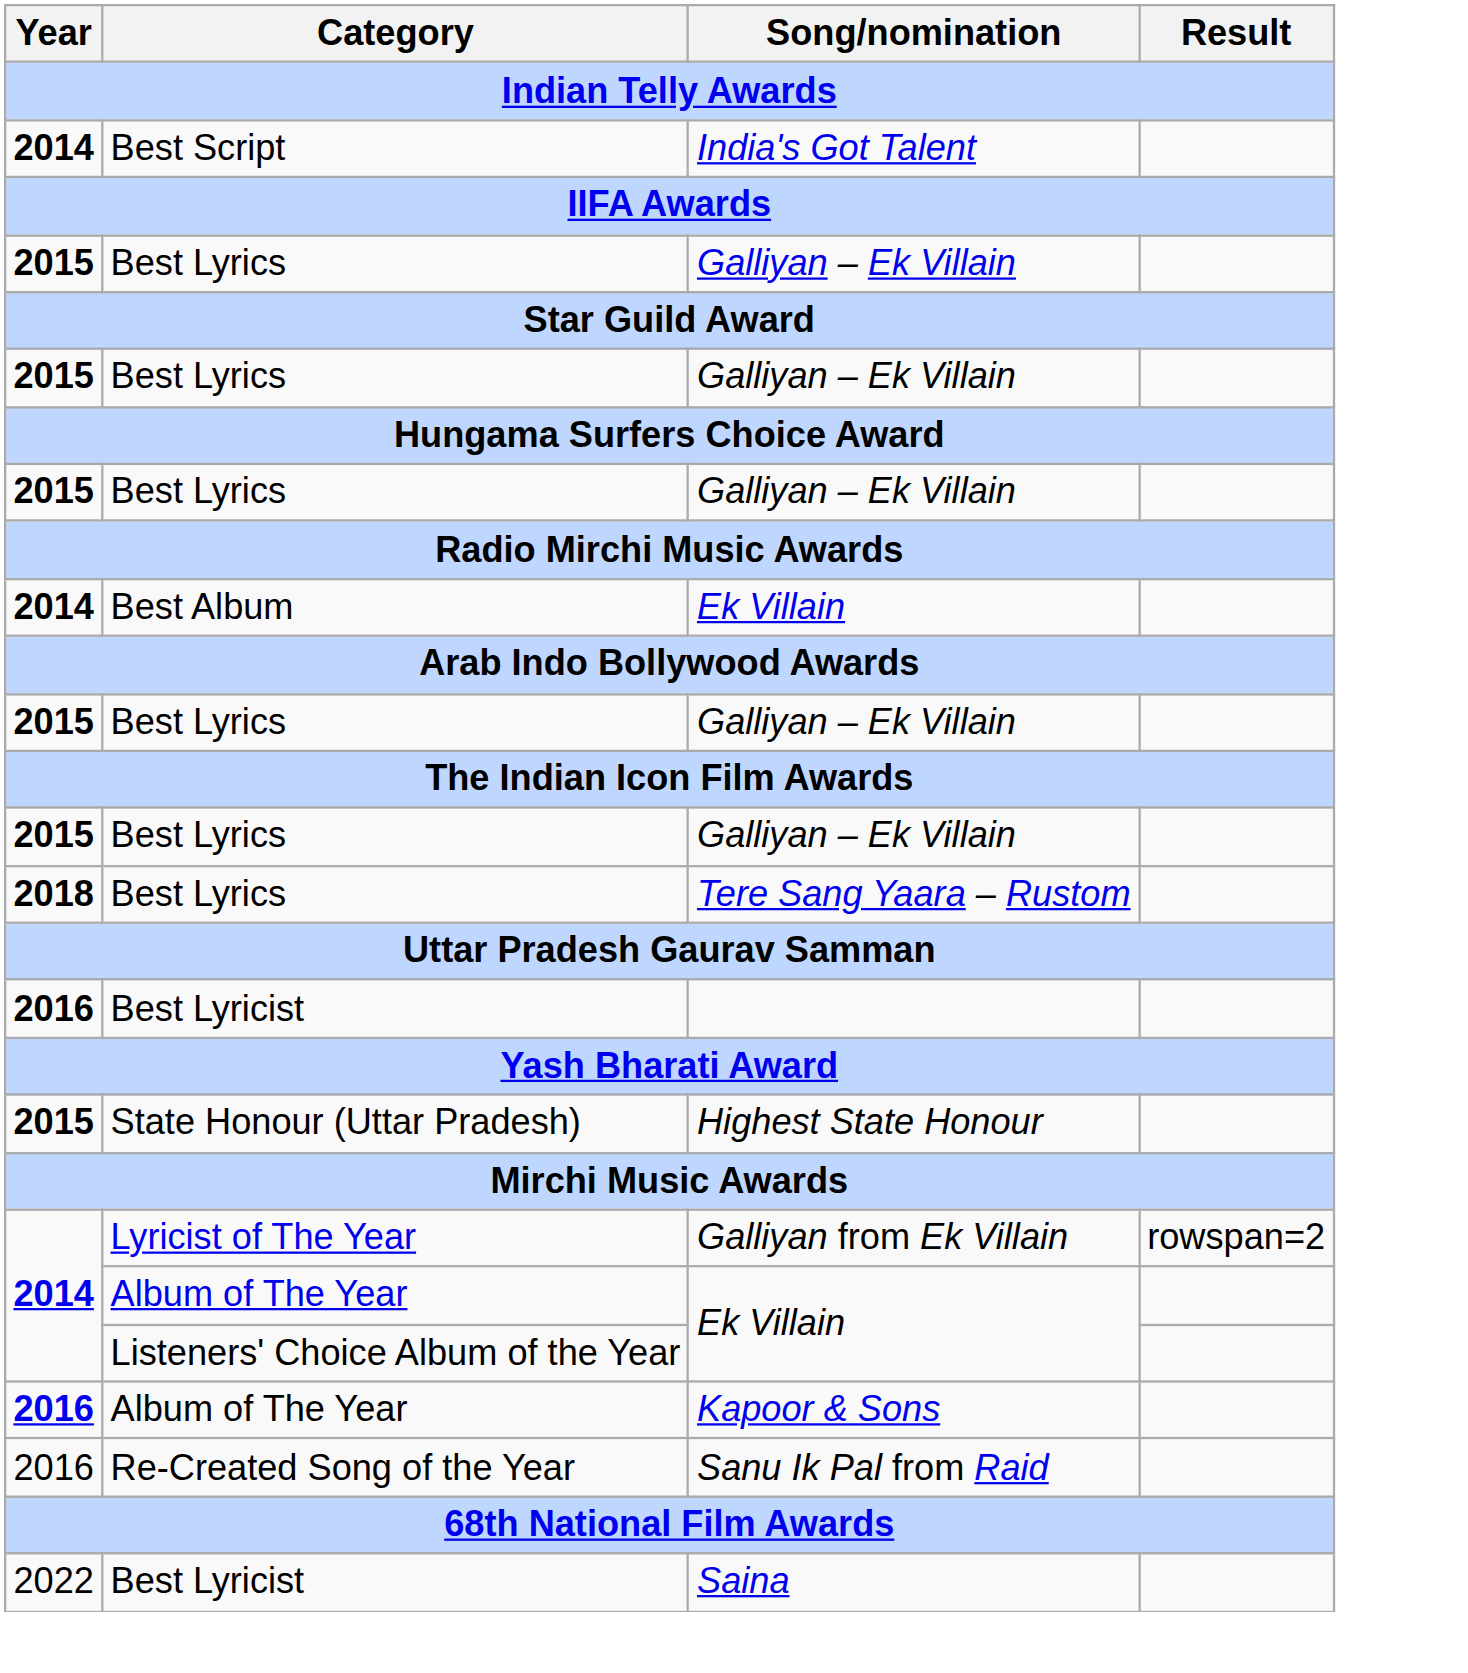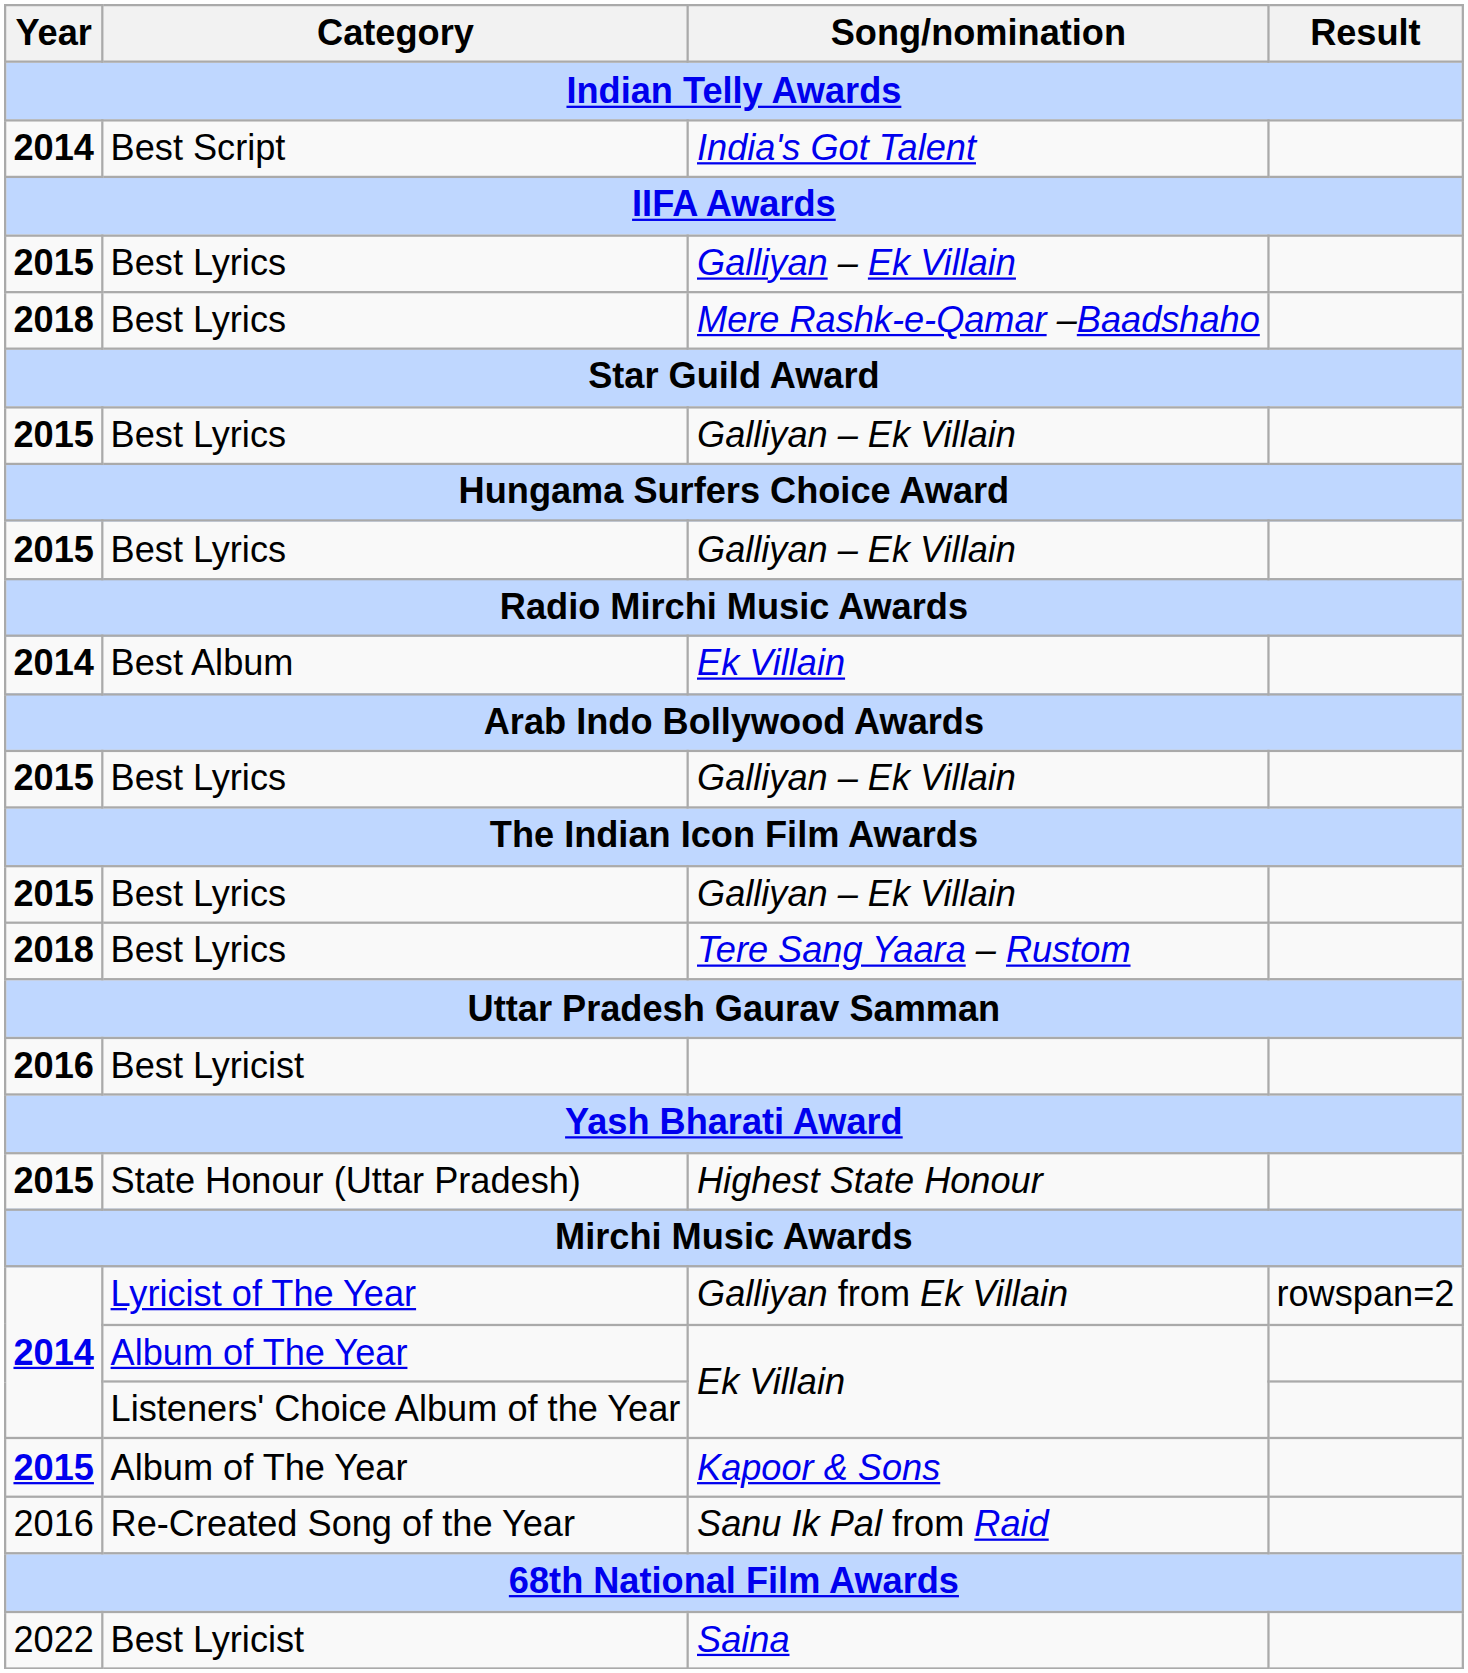+ row: (198, 319)
(54, 1409) 2016 -> (54, 1466) 2015
